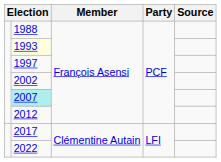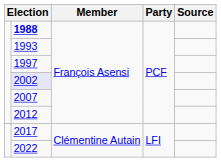(26, 30) normal -> (26, 30) bold
(26, 47) lightyellow background -> (26, 47) no background
(26, 81) no background -> (26, 81) lavender background
(26, 98) paleturquoise background -> (26, 98) no background
